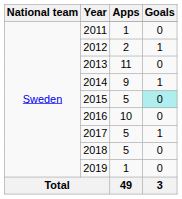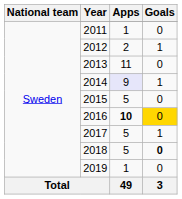(126, 82) no background -> (126, 82) lavender background
(160, 99) paleturquoise background -> (160, 99) no background
(126, 116) normal -> (126, 116) bold
(160, 116) no background -> (160, 116) gold background
(160, 151) normal -> (160, 151) bold
